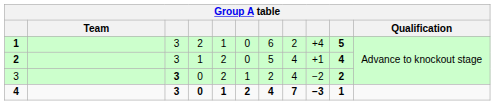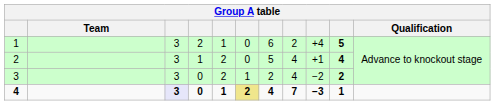(16, 44) bold -> (16, 44) normal
(16, 60) bold -> (16, 60) normal
(177, 76) bold -> (177, 76) normal
(177, 92) no background -> (177, 92) lavender background
(247, 92) no background -> (247, 92) khaki background
